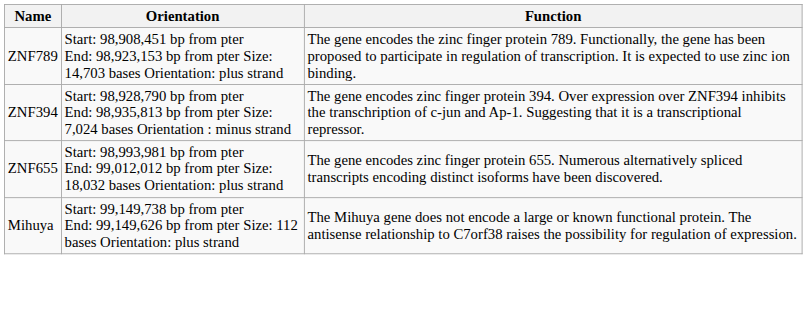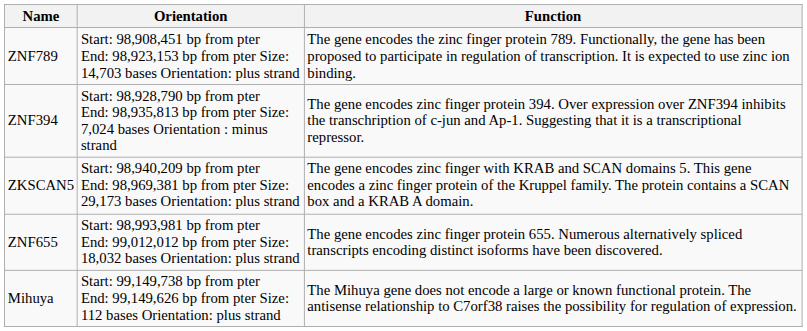+ row: (41, 185)
